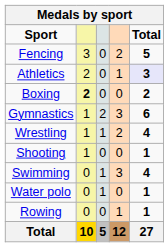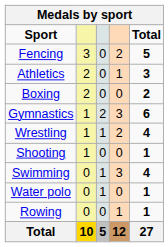(146, 74) lavender background -> (146, 74) no background
(86, 94) bold -> (86, 94) normal
